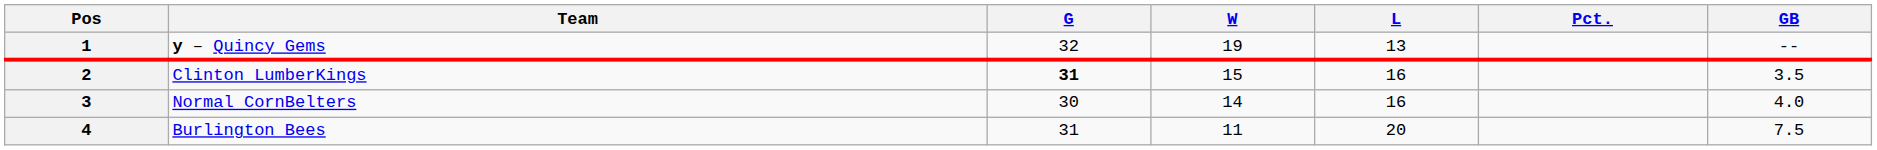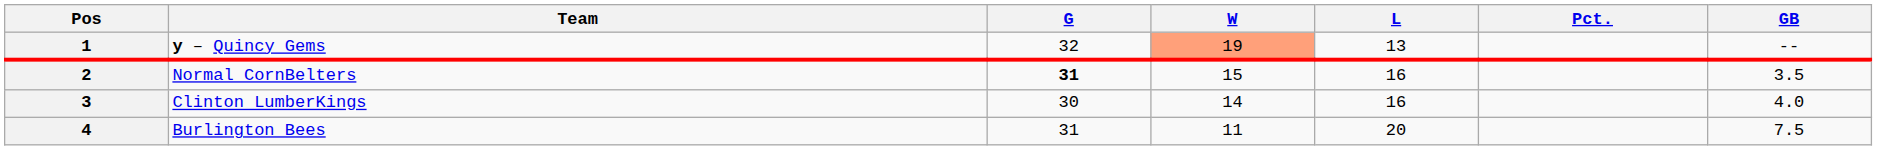(1232, 46) no background -> (1232, 46) lightsalmon background
(269, 75) Clinton LumberKings -> (264, 75) Normal CornBelters
(264, 103) Normal CornBelters -> (269, 103) Clinton LumberKings
